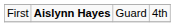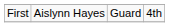(72, 13) bold -> (69, 13) normal
